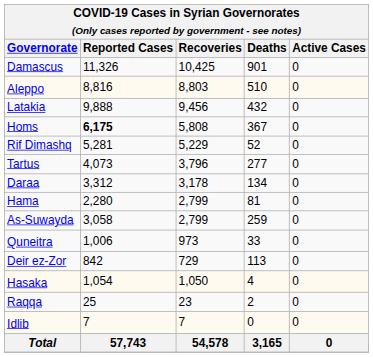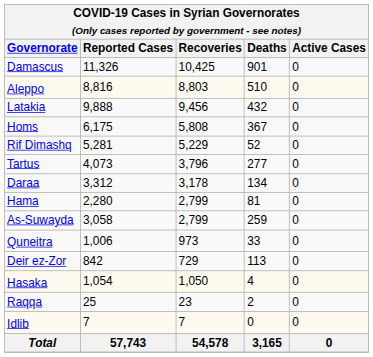(98, 126) bold -> (98, 126) normal
